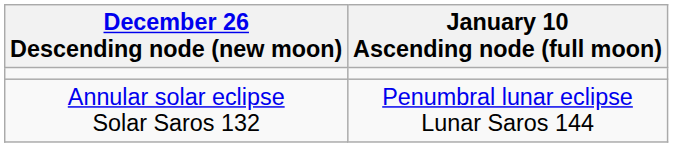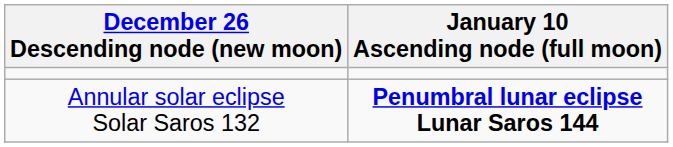(508, 110) normal -> (508, 110) bold
